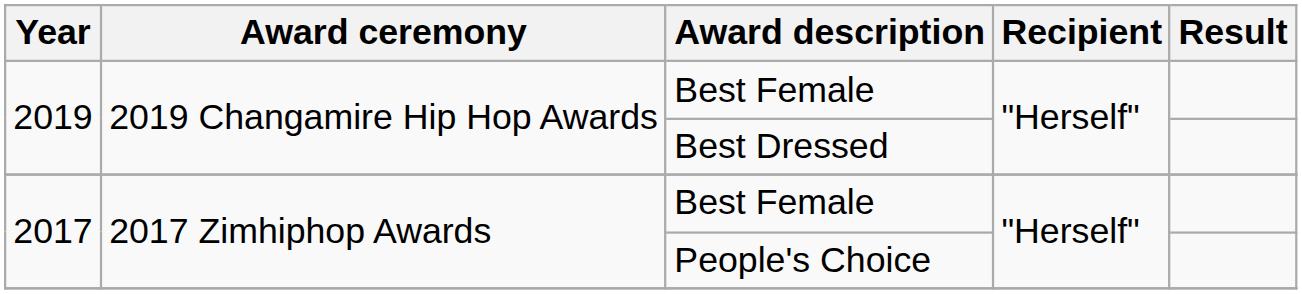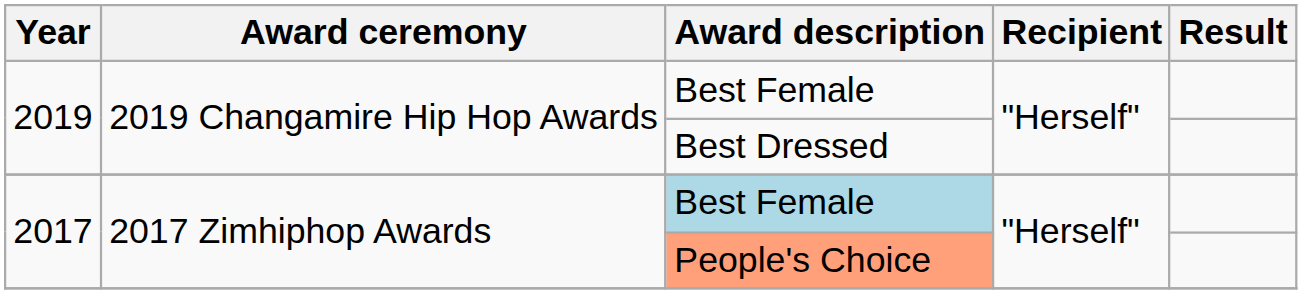(774, 202) no background -> (774, 202) lightblue background
(803, 259) no background -> (803, 259) lightsalmon background
